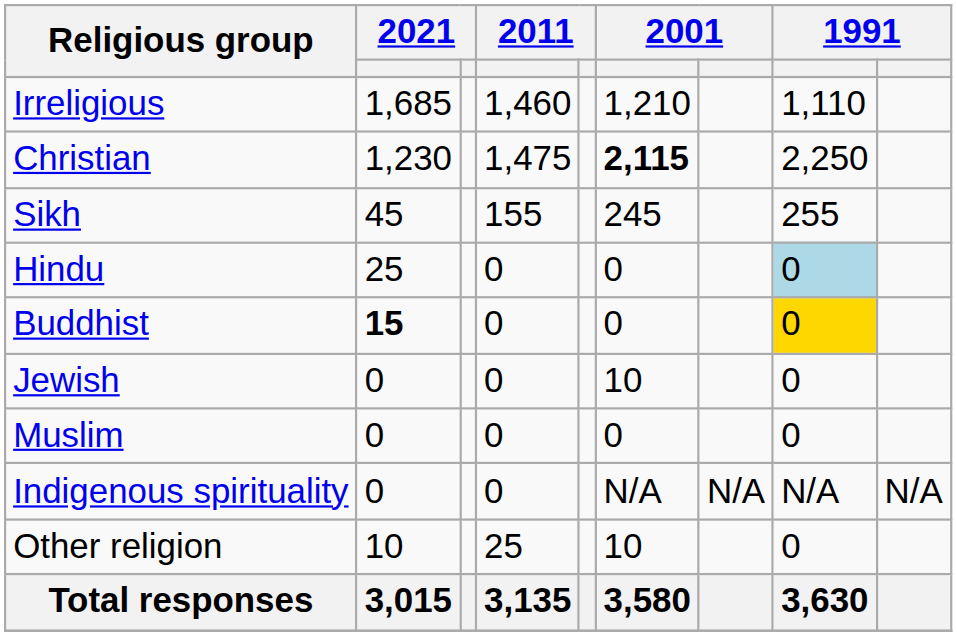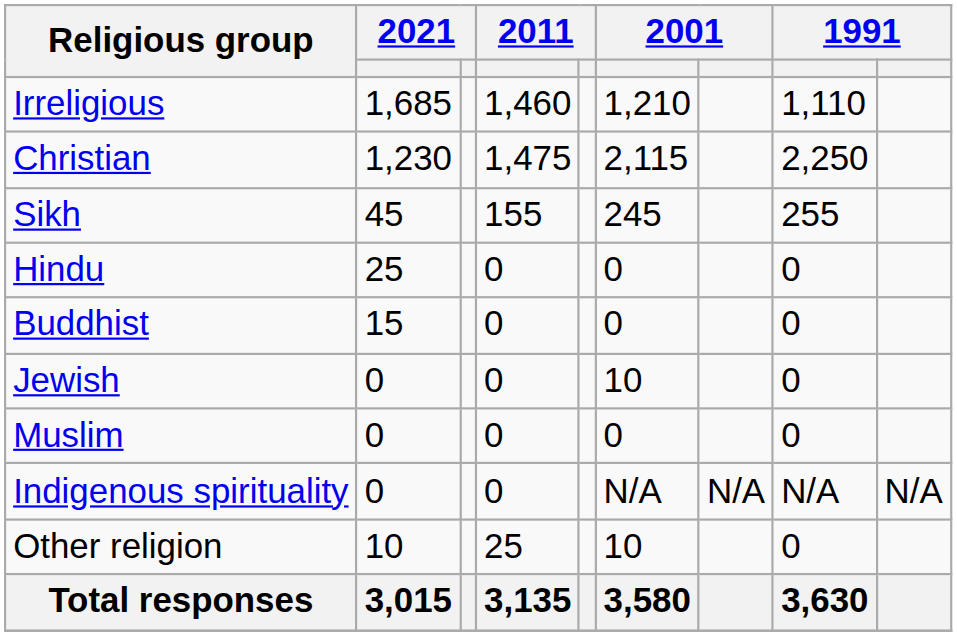(646, 158) bold -> (646, 158) normal
(791, 269) lightblue background -> (791, 269) no background
(384, 324) bold -> (384, 324) normal
(791, 324) gold background -> (791, 324) no background
